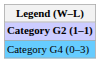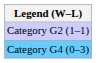(50, 31) bold -> (48, 31) normal
